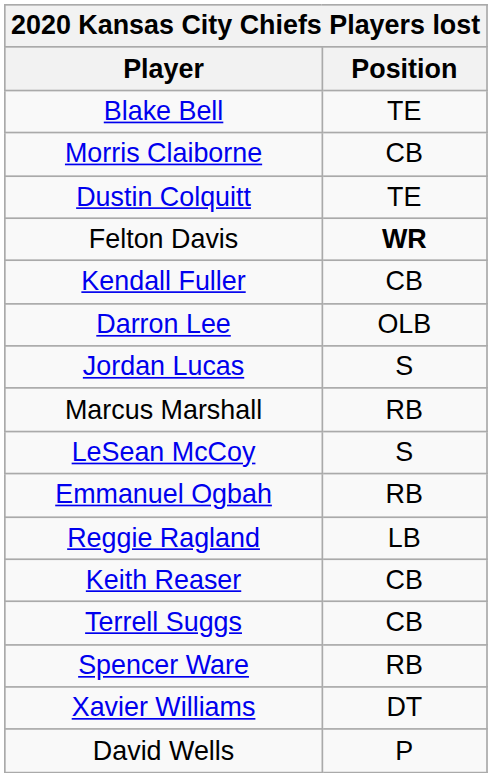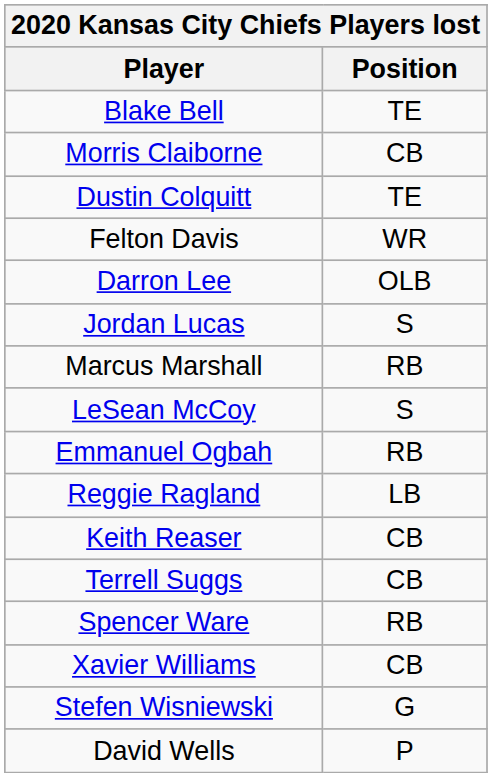(404, 238) bold -> (405, 238) normal
- row: (164, 281)
(404, 707) DT -> (405, 665) CB
+ row: (164, 707)
